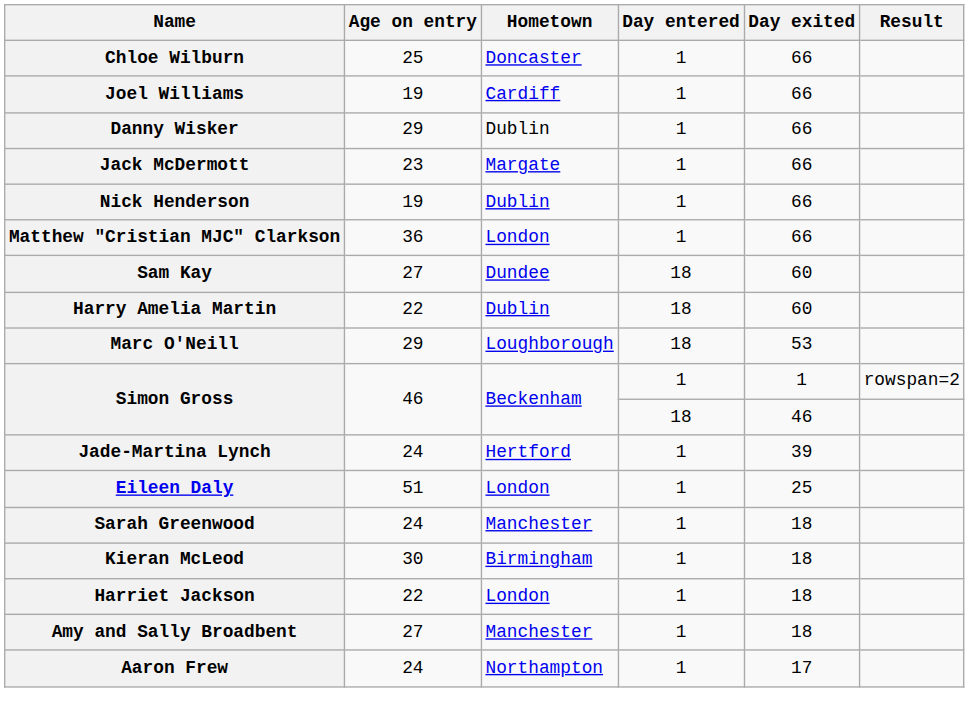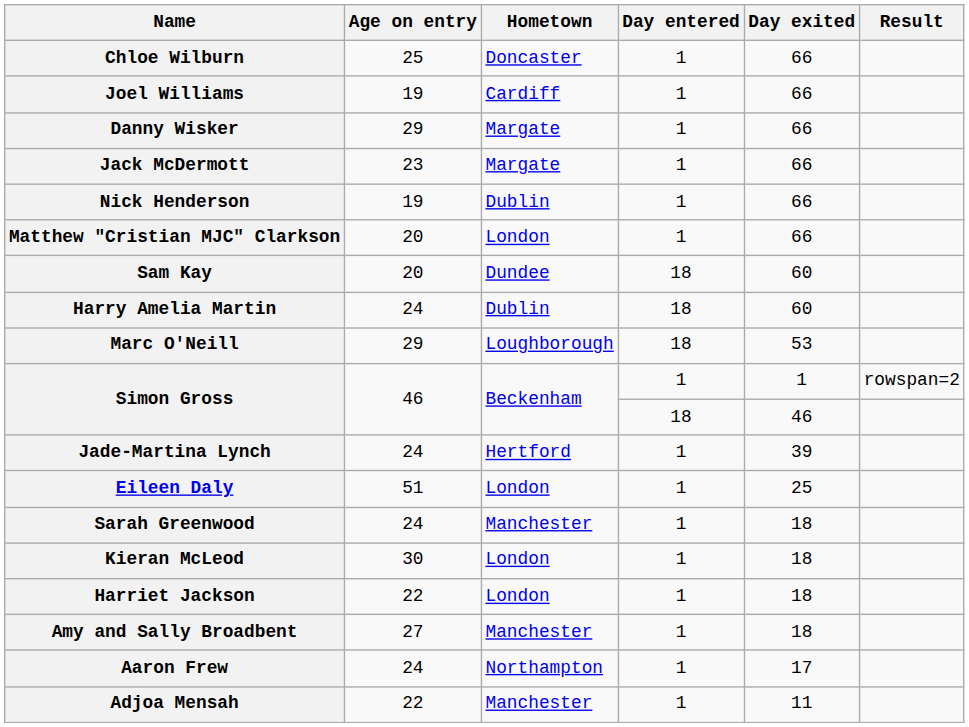(518, 130) Dublin -> (523, 130) Margate
(413, 237) 36 -> (413, 237) 20
(413, 273) 27 -> (413, 273) 20
(413, 309) 22 -> (413, 309) 24
(539, 560) Birmingham -> (518, 560) London
+ row: (175, 704)
